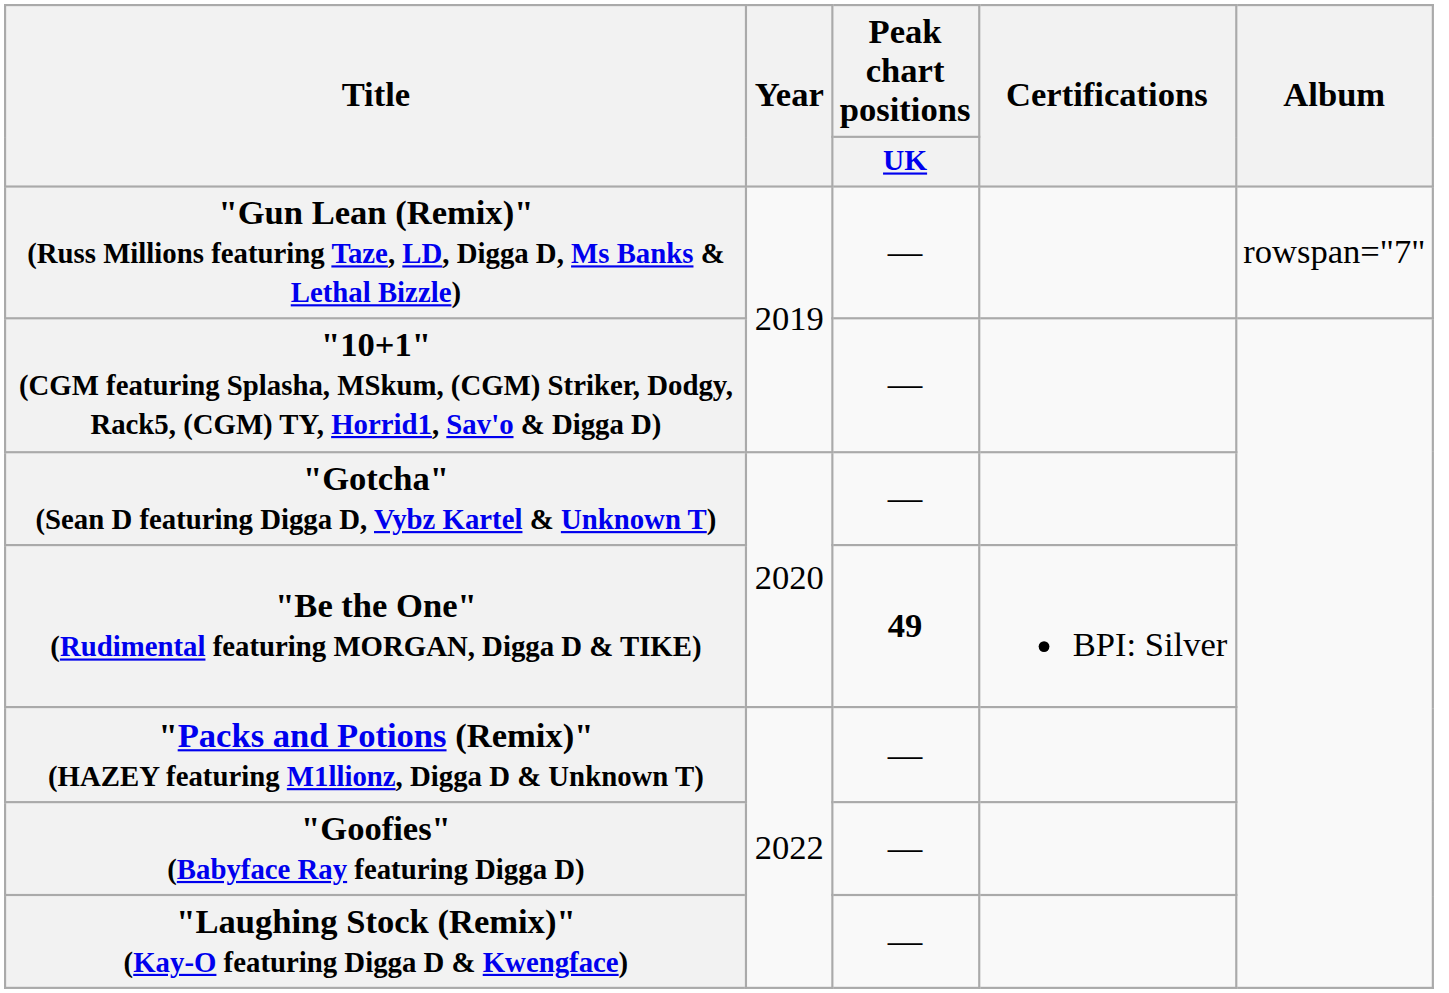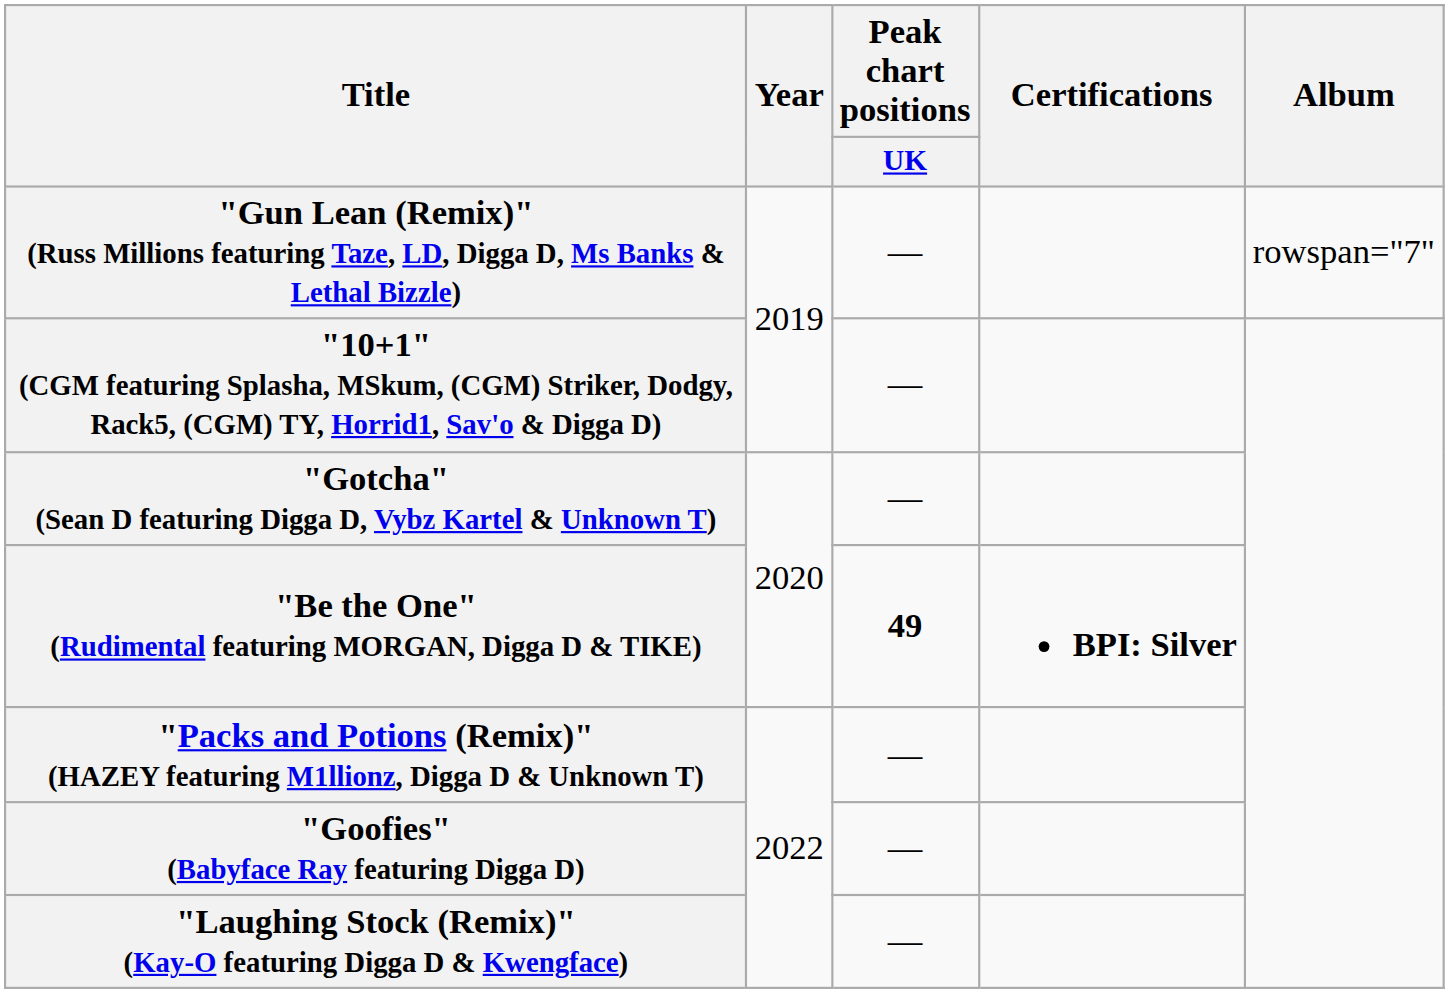(1107, 646) normal -> (1112, 646) bold
